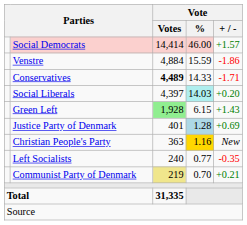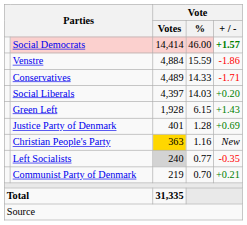(228, 45) normal -> (228, 45) bold
(172, 77) bold -> (172, 77) normal
(200, 93) paleturquoise background -> (200, 93) no background
(172, 110) lightgreen background -> (172, 110) no background
(202, 126) lightblue background -> (202, 126) no background
(176, 142) no background -> (176, 142) gold background
(202, 142) gold background -> (202, 142) no background
(176, 158) no background -> (176, 158) lightgrey background
(176, 175) khaki background -> (176, 175) no background
